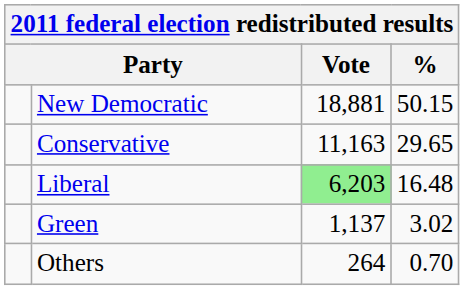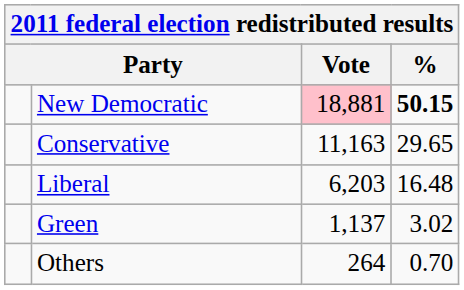(351, 104) no background -> (351, 104) pink background
(425, 104) normal -> (425, 104) bold
(357, 183) lightgreen background -> (357, 183) no background
